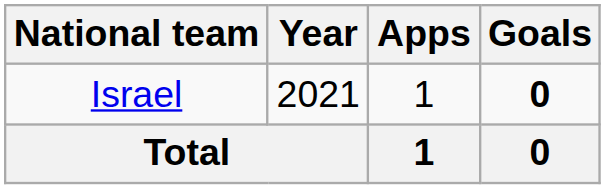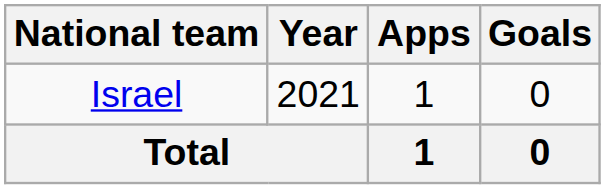(540, 93) bold -> (540, 93) normal
